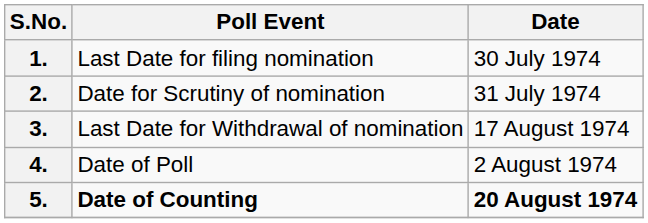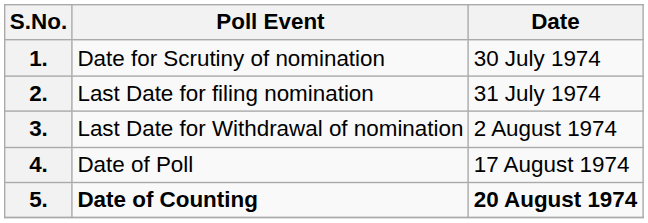(226, 57) Last Date for filing nomination -> (231, 57) Date for Scrutiny of nomination
(231, 93) Date for Scrutiny of nomination -> (226, 93) Last Date for filing nomination
(552, 128) 17 August 1974 -> (545, 128) 2 August 1974
(545, 164) 2 August 1974 -> (552, 164) 17 August 1974
